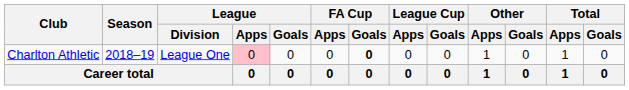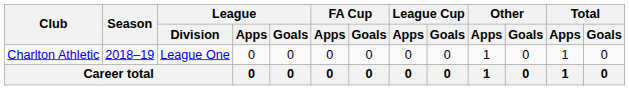(251, 54) pink background -> (251, 54) no background
(369, 54) bold -> (369, 54) normal
